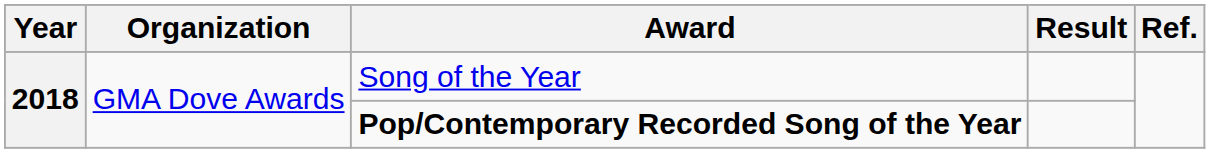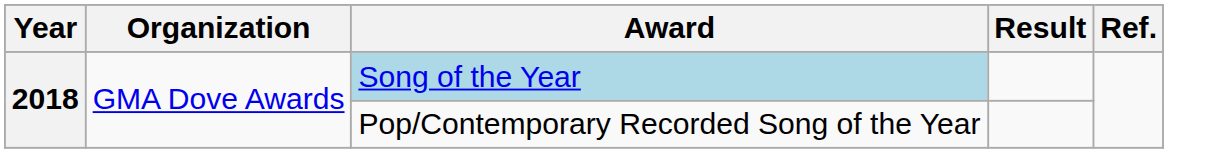(470, 76) no background -> (470, 76) lightblue background
(690, 123) bold -> (669, 123) normal
